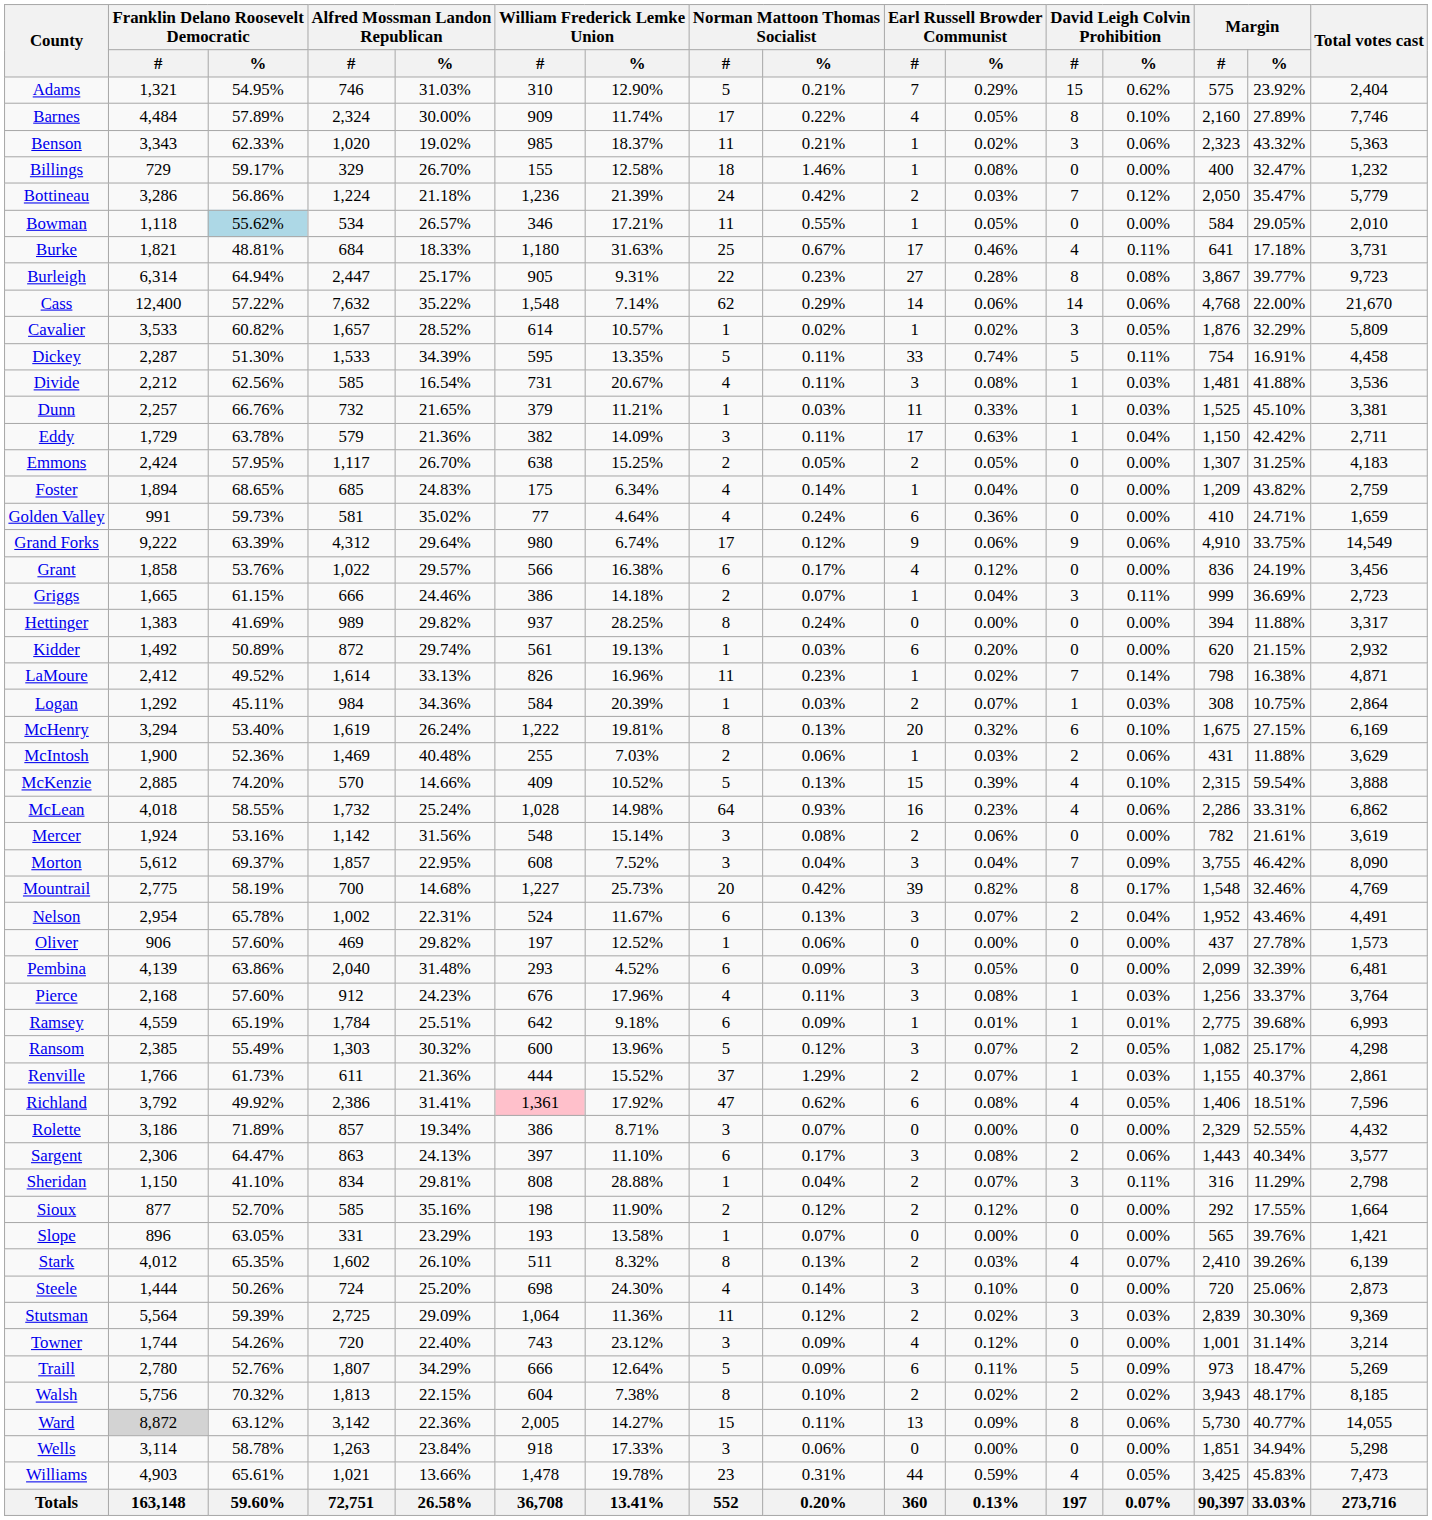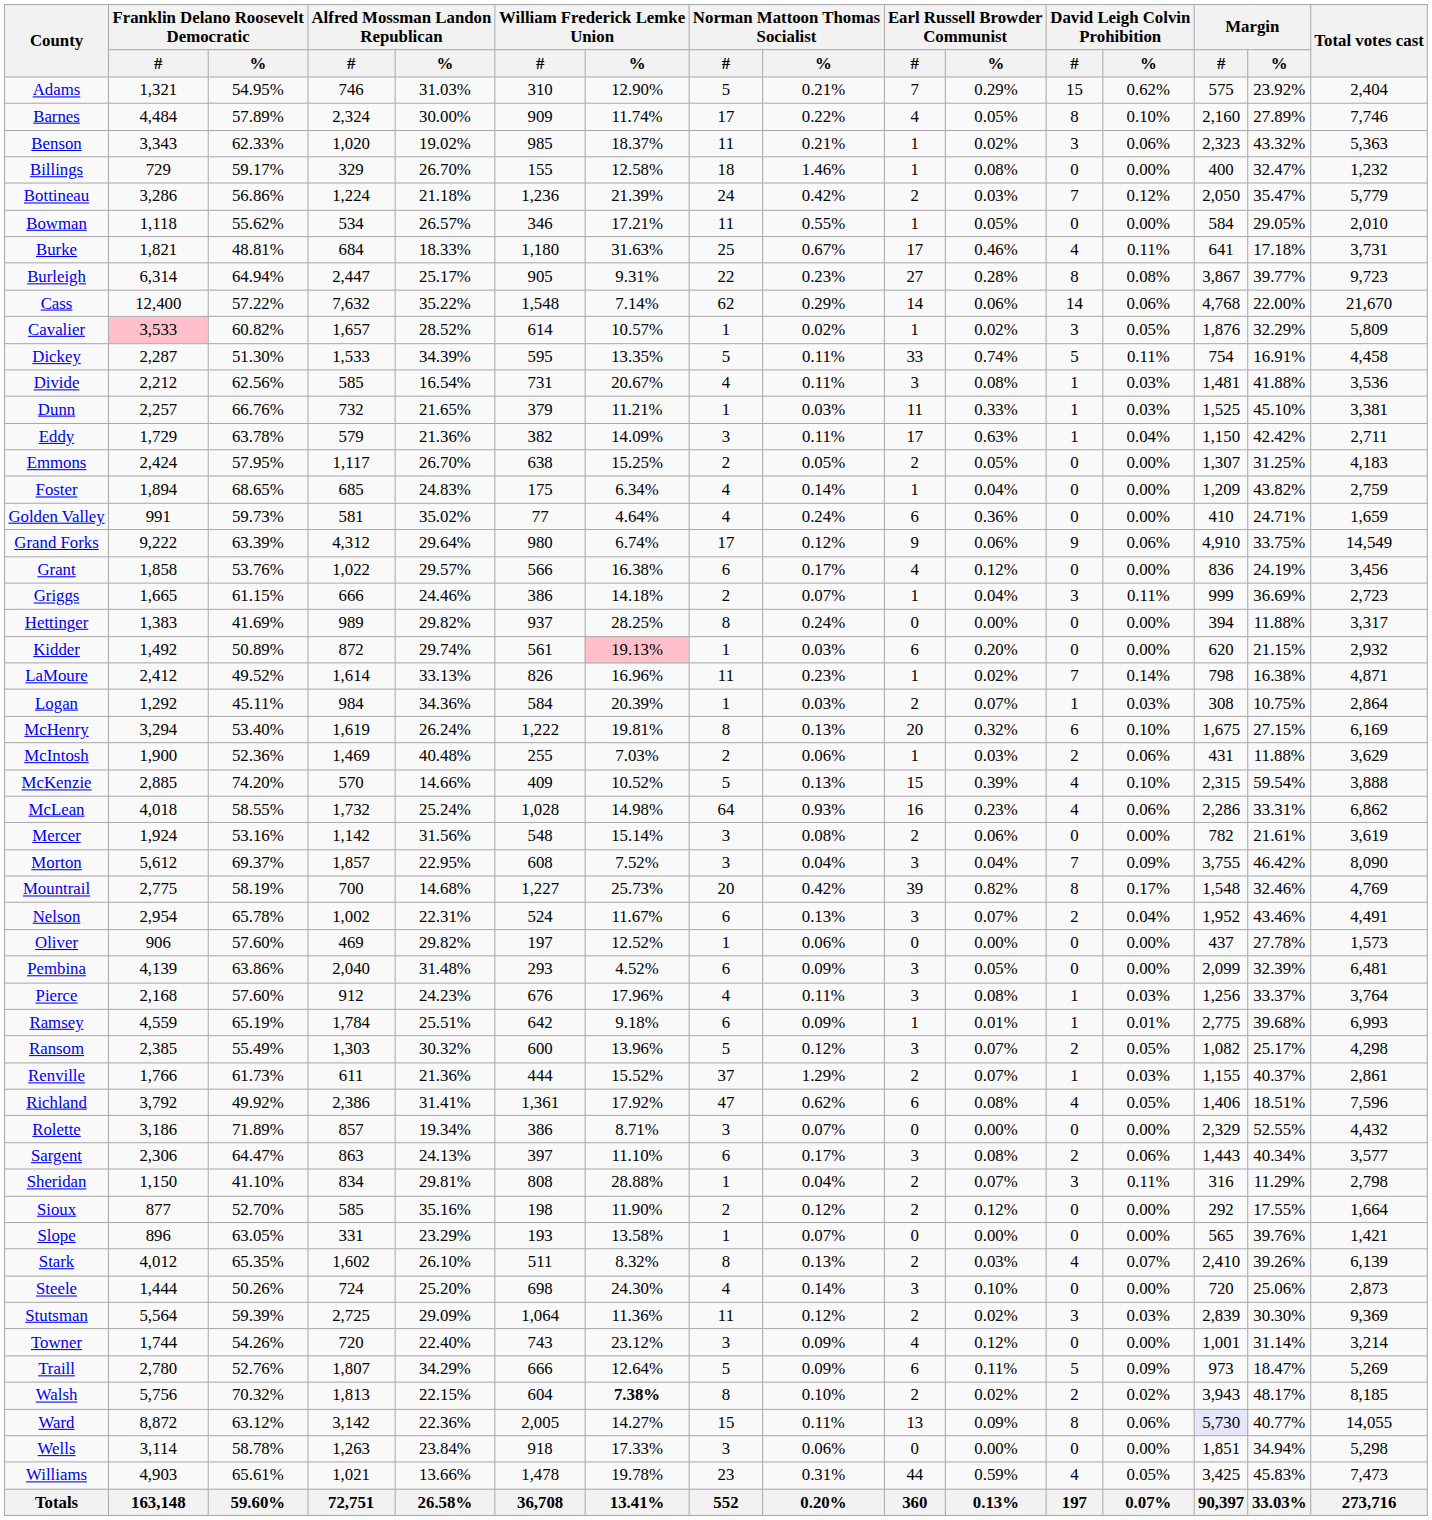(258, 223) lightblue background -> (258, 223) no background
(158, 329) no background -> (158, 329) pink background
(637, 649) no background -> (637, 649) pink background
(540, 1102) pink background -> (540, 1102) no background
(637, 1395) normal -> (637, 1395) bold
(158, 1422) lightgrey background -> (158, 1422) no background
(1221, 1422) no background -> (1221, 1422) lavender background
